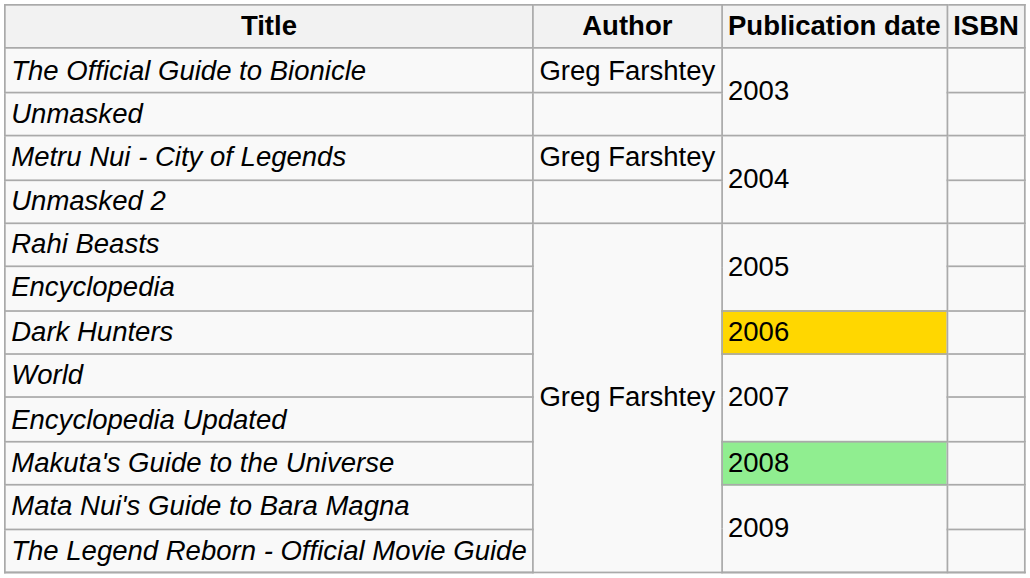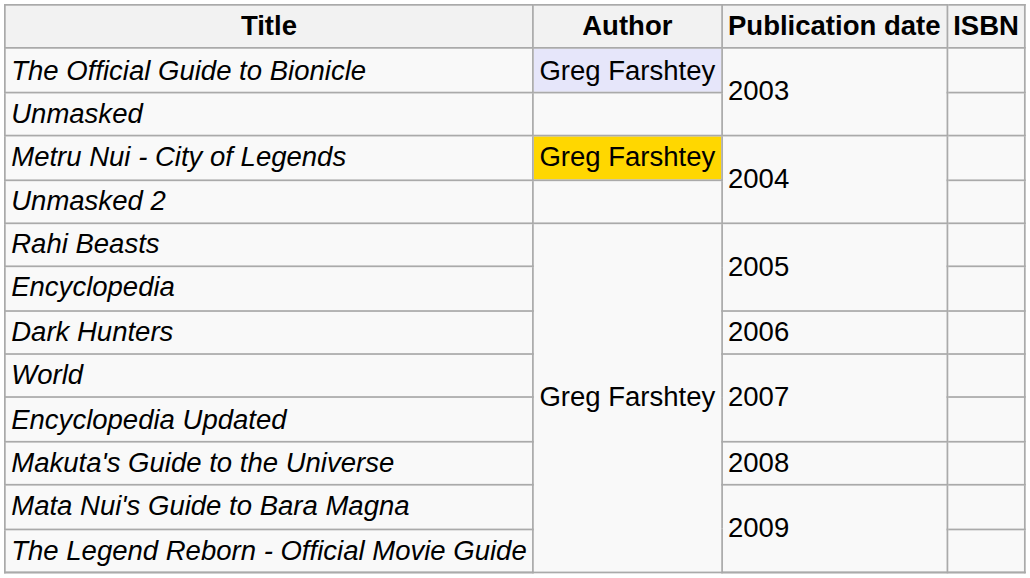(627, 69) no background -> (627, 69) lavender background
(627, 157) no background -> (627, 157) gold background
(759, 331) gold background -> (759, 331) no background
(759, 462) lightgreen background -> (759, 462) no background
